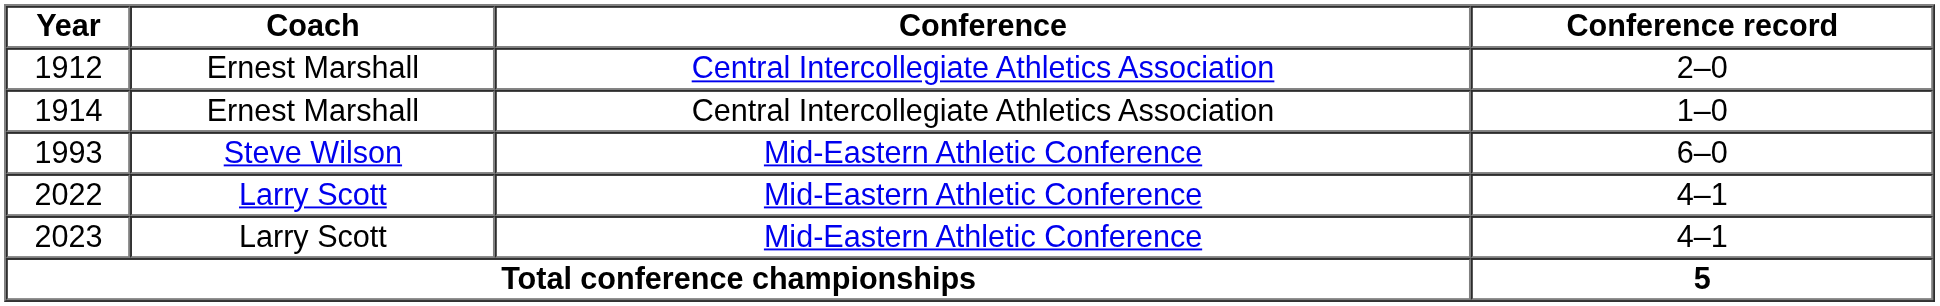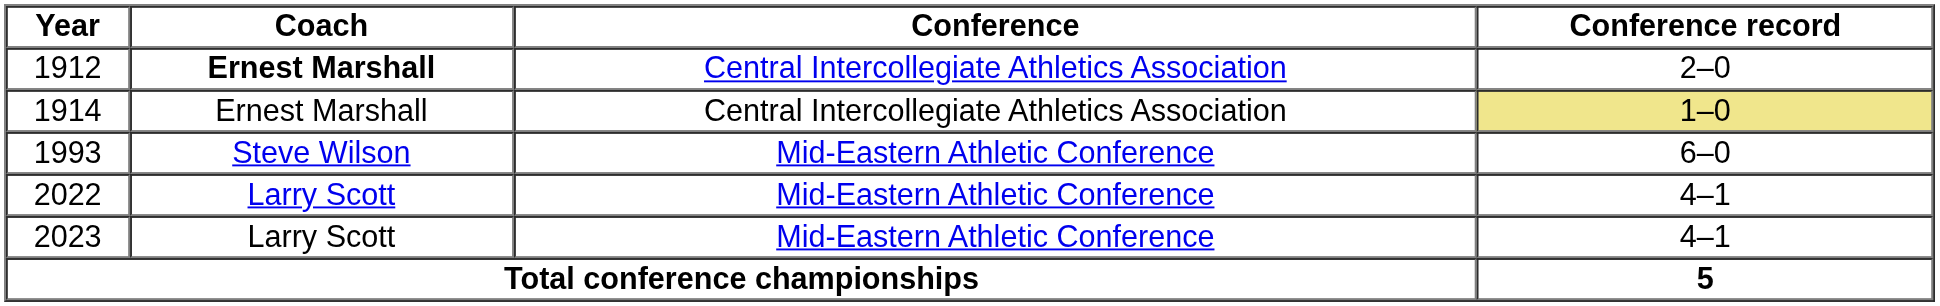(313, 68) normal -> (321, 68) bold
(1702, 110) no background -> (1705, 110) khaki background
